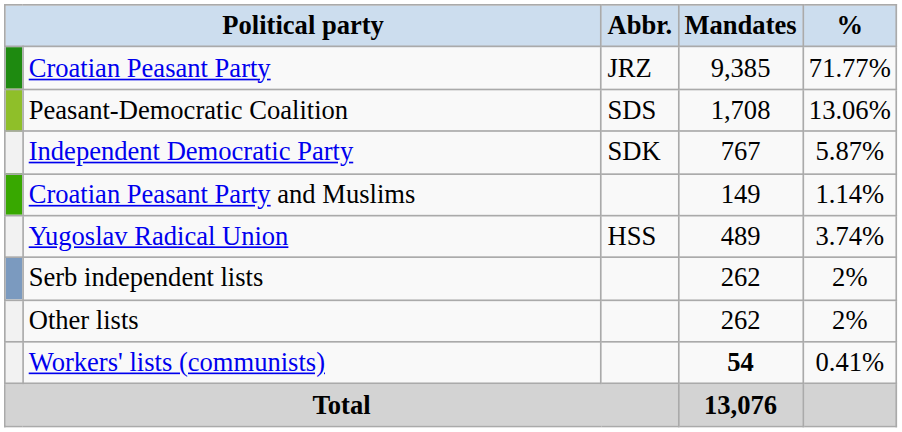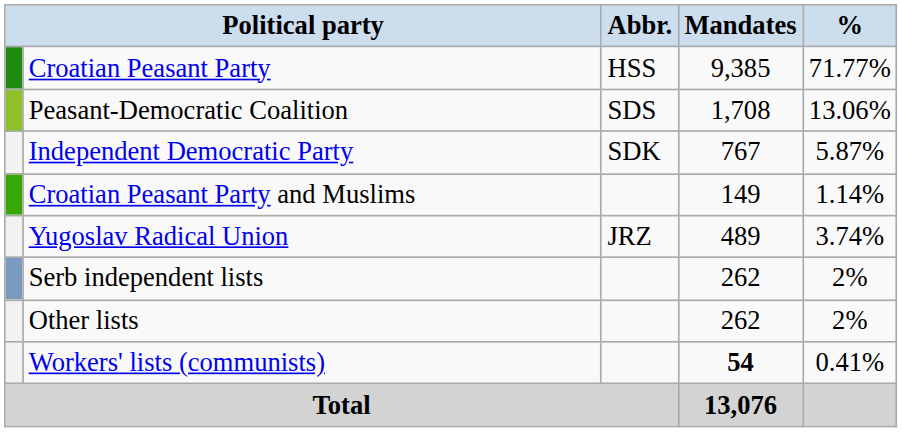(630, 67) JRZ -> (632, 67) HSS
(632, 236) HSS -> (630, 236) JRZ
